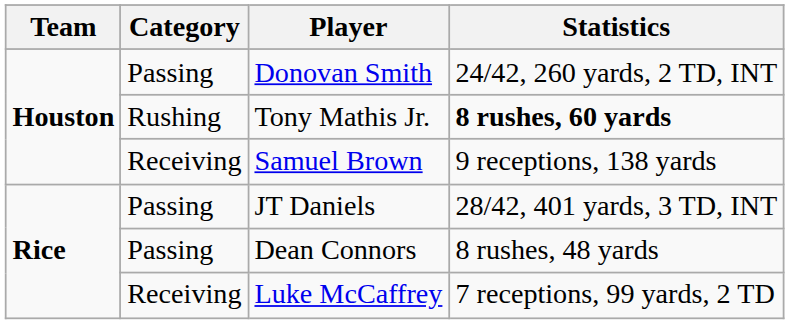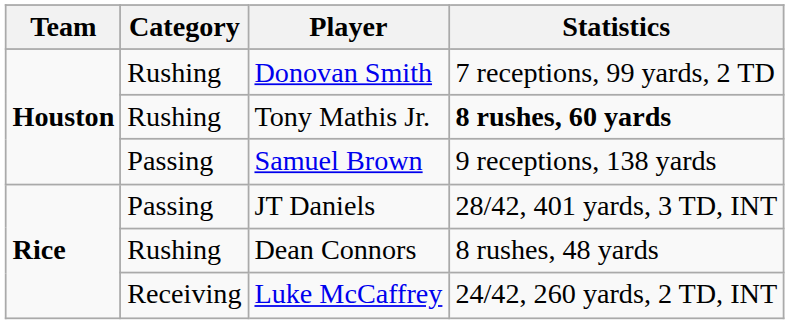(170, 71) Passing -> (174, 71) Rushing
(616, 71) 24/42, 260 yards, 2 TD, INT -> (615, 71) 7 receptions, 99 yards, 2 TD
(184, 160) Receiving -> (170, 160) Passing
(170, 250) Passing -> (174, 250) Rushing
(615, 294) 7 receptions, 99 yards, 2 TD -> (616, 294) 24/42, 260 yards, 2 TD, INT
